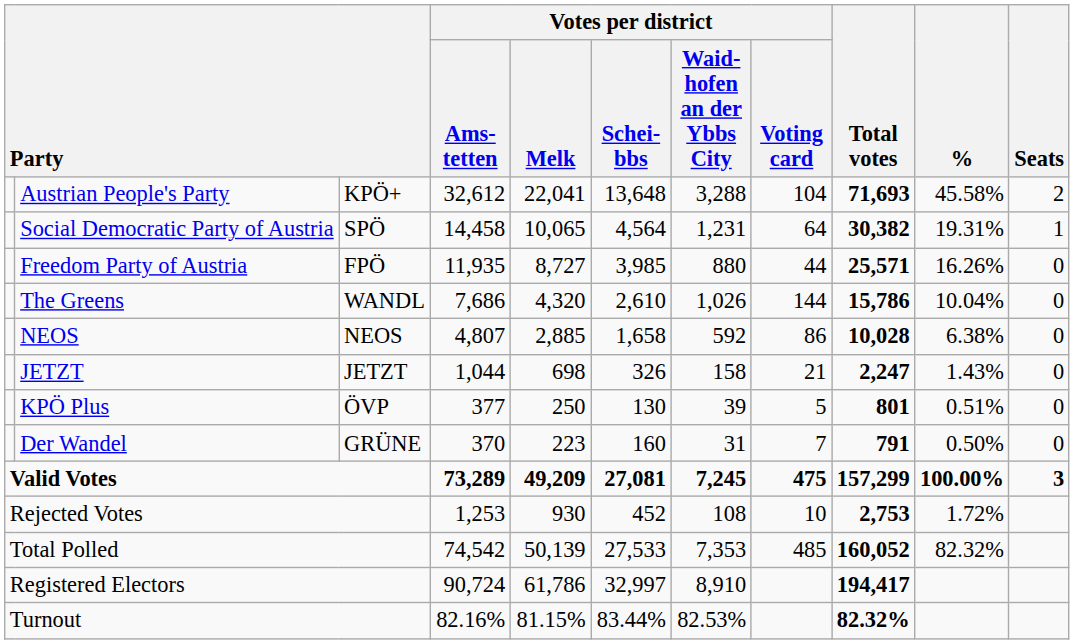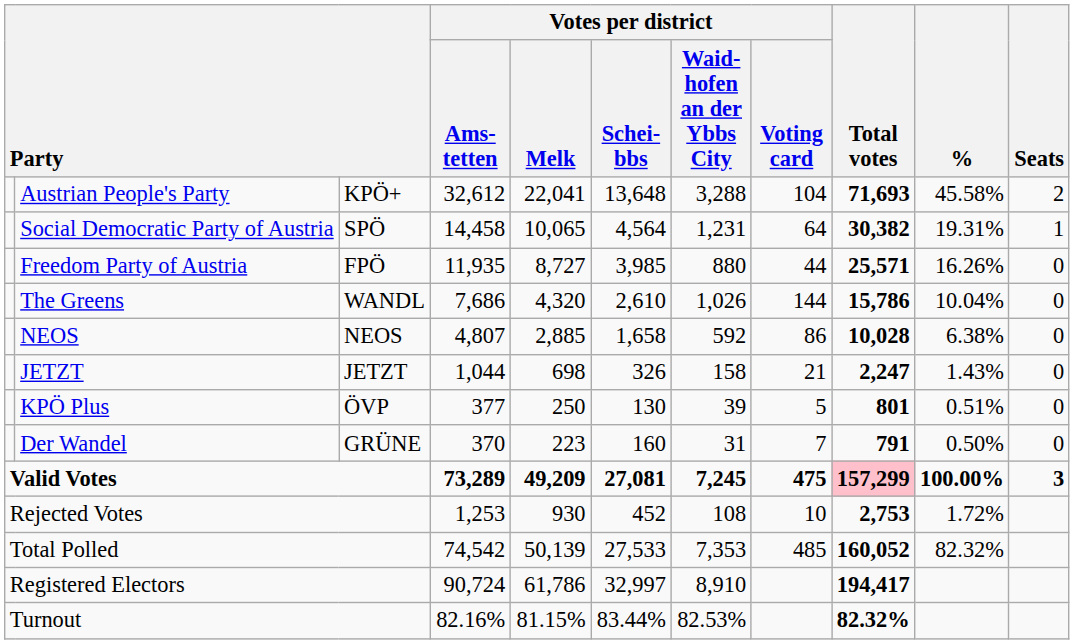(873, 478) no background -> (873, 478) pink background
